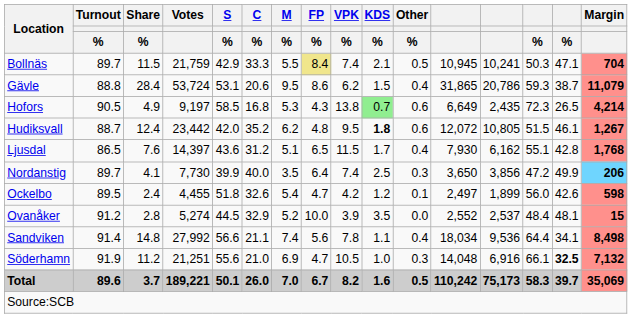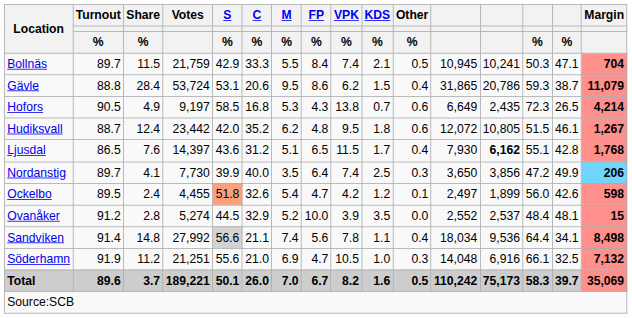(320, 64) khaki background -> (320, 64) no background
(382, 107) lightgreen background -> (382, 107) no background
(382, 129) bold -> (382, 129) normal
(505, 151) normal -> (505, 151) bold
(228, 194) no background -> (228, 194) lightsalmon background
(228, 237) no background -> (228, 237) lightgrey background
(567, 259) bold -> (567, 259) normal
